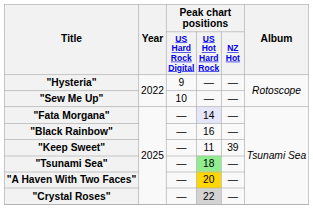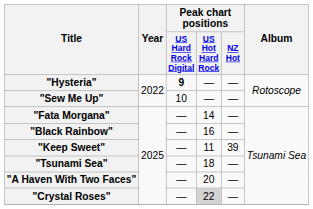(181, 82) normal -> (181, 82) bold
(209, 115) lavender background -> (209, 115) no background
(209, 164) lightgreen background -> (209, 164) no background
(209, 180) gold background -> (209, 180) no background
